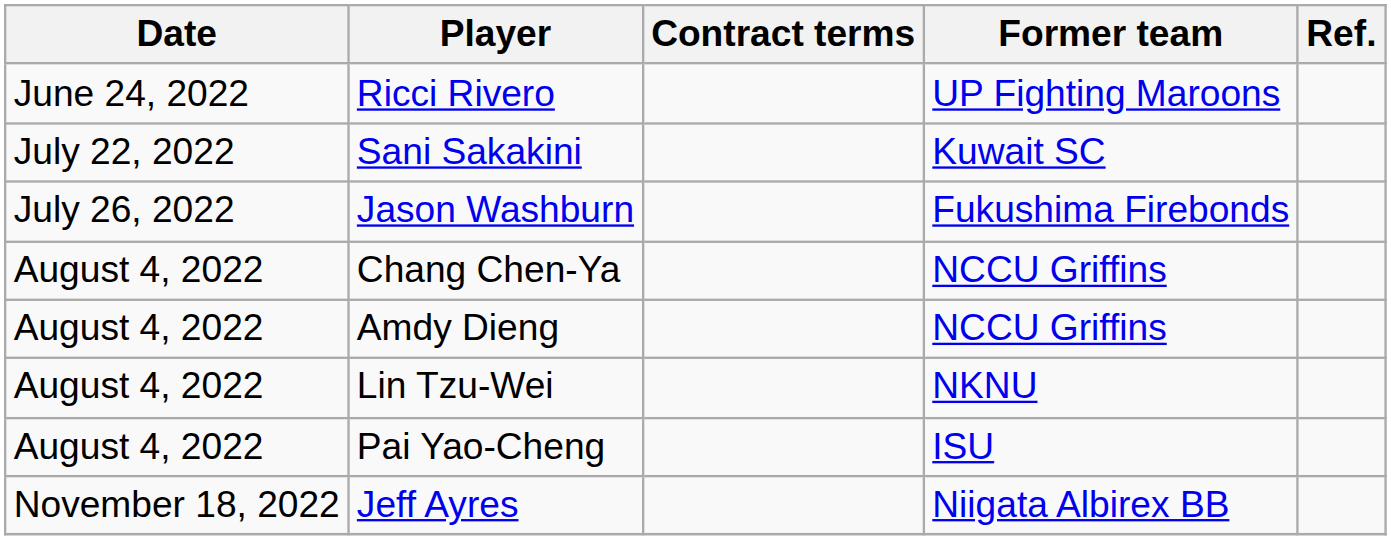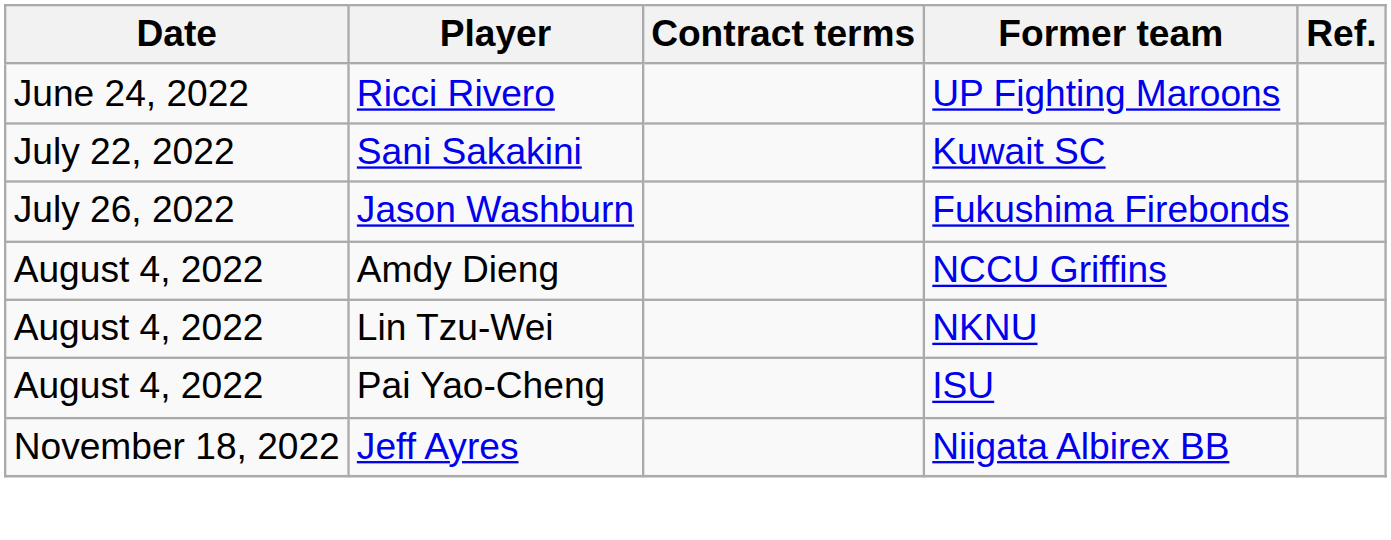- row: (489, 269)
